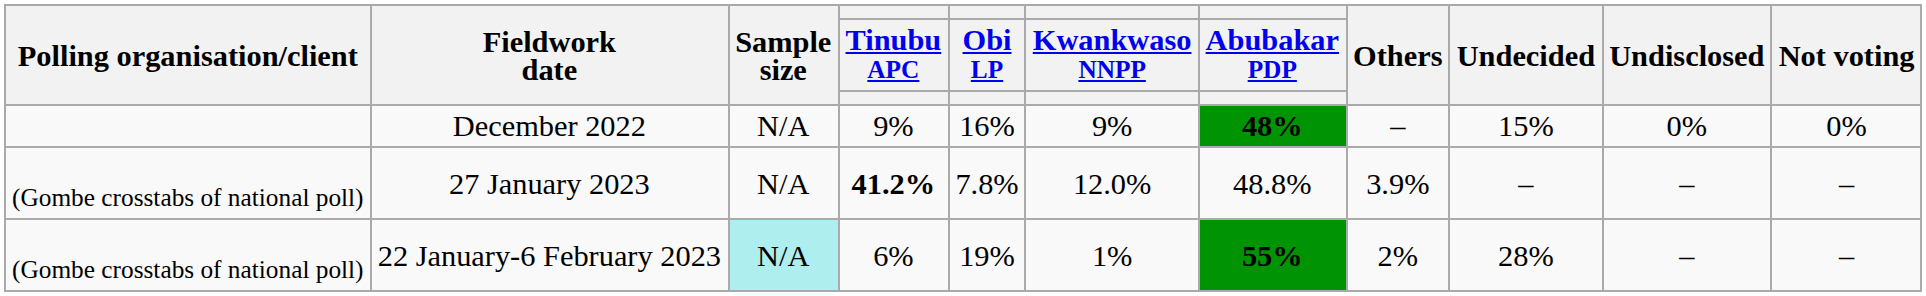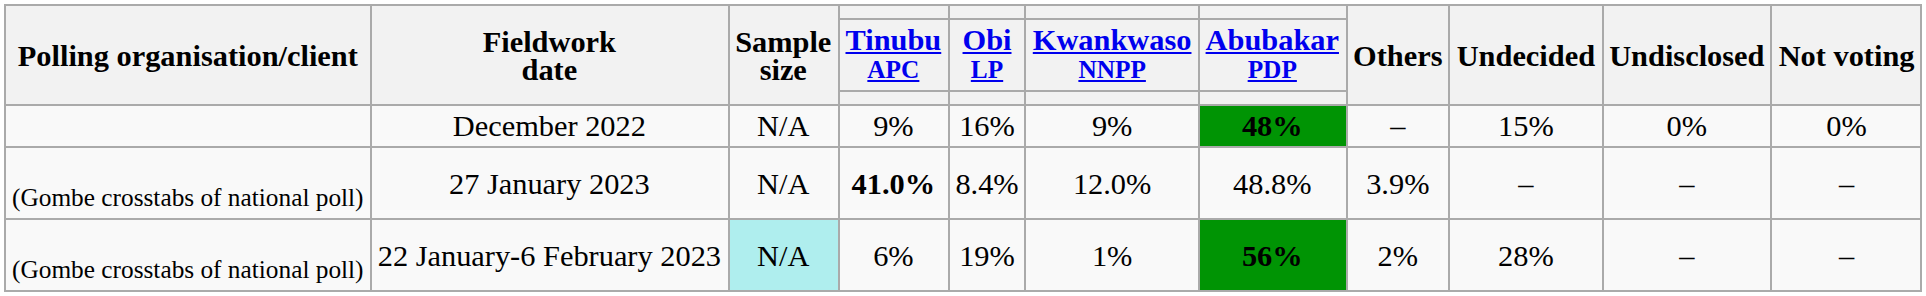(893, 183) 41.2% -> (893, 183) 41.0%
(987, 183) 7.8% -> (987, 183) 8.4%
(1272, 255) 55% -> (1272, 255) 56%
